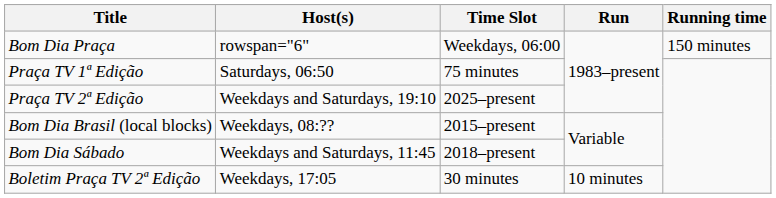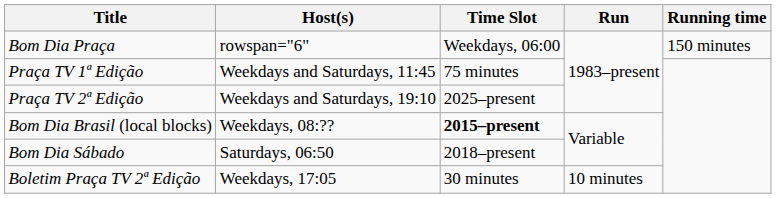(277, 71) Saturdays, 06:50 -> (328, 71) Weekdays and Saturdays, 11:45
(490, 125) normal -> (492, 125) bold
(328, 152) Weekdays and Saturdays, 11:45 -> (277, 152) Saturdays, 06:50
